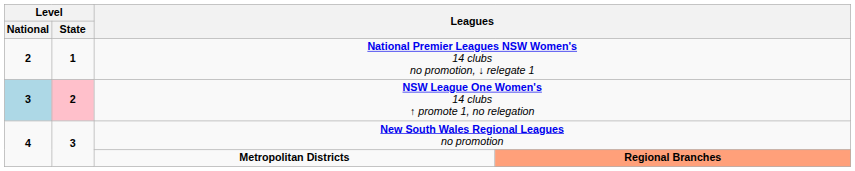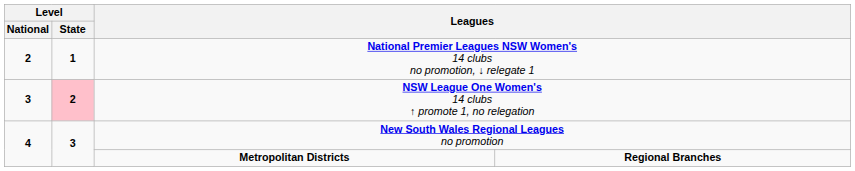(28, 100) lightblue background -> (28, 100) no background
(673, 158) lightsalmon background -> (673, 158) no background
